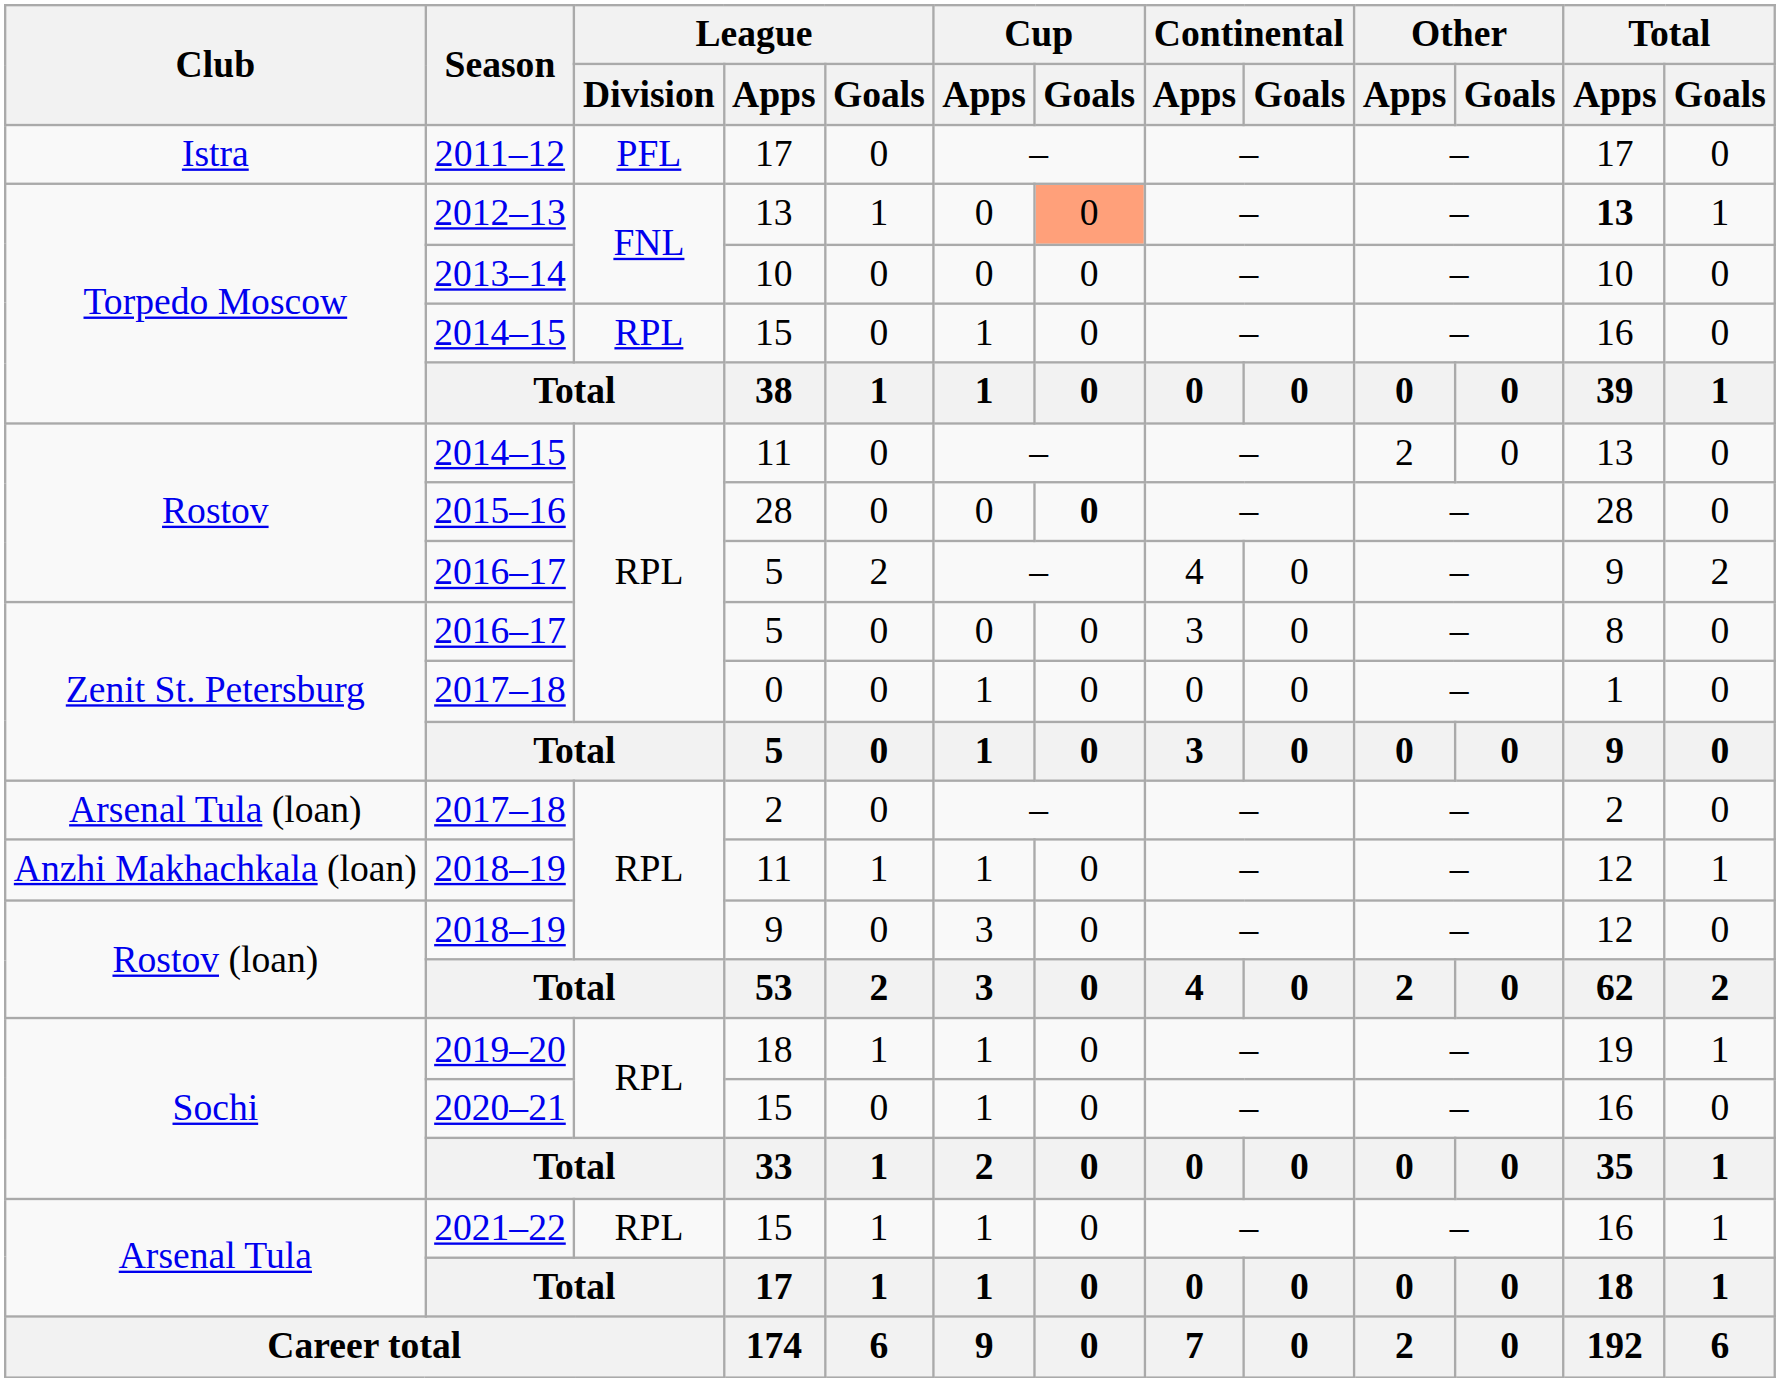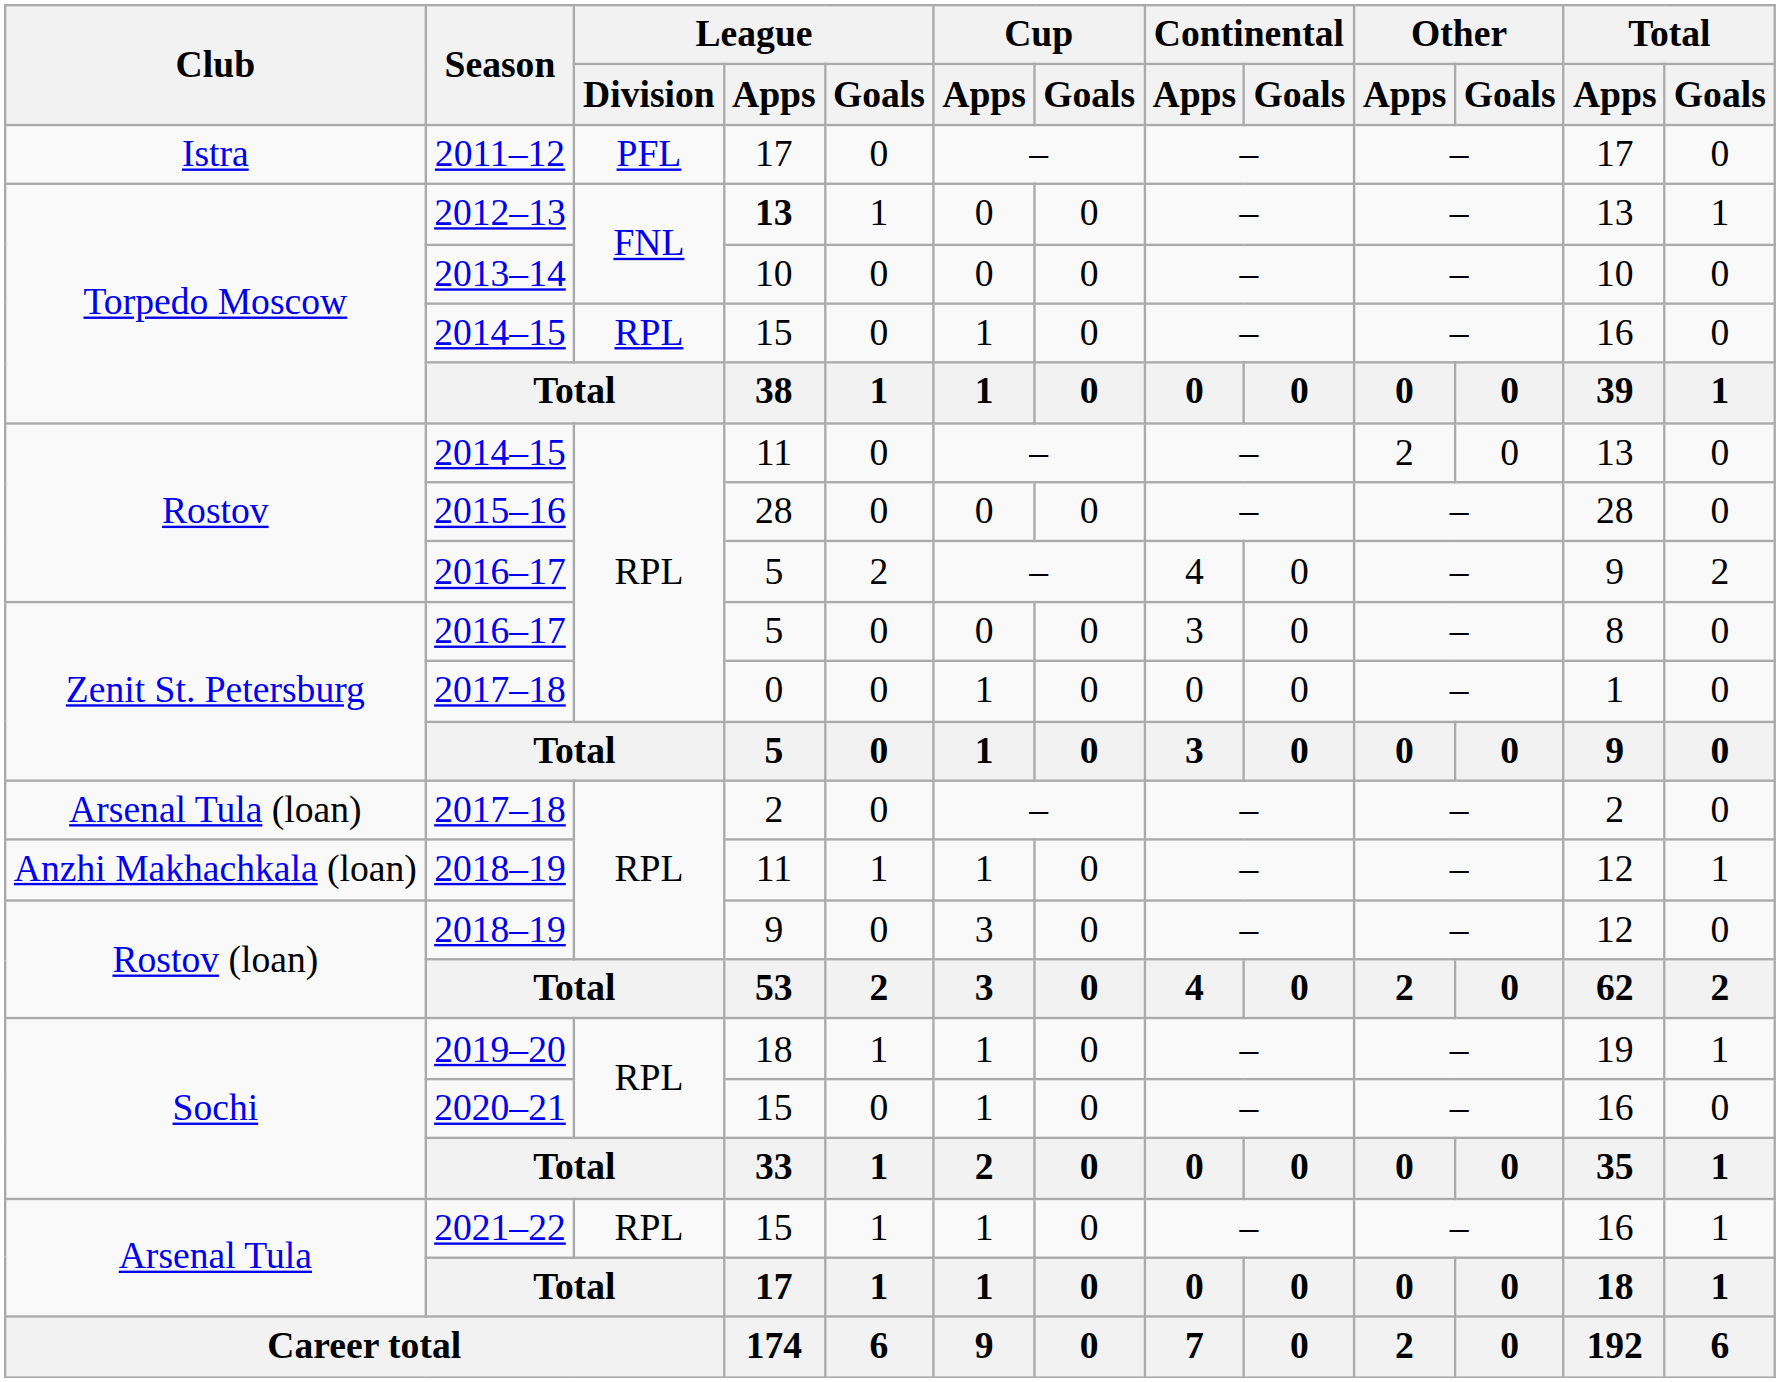(774, 213) normal -> (774, 213) bold
(1089, 213) lightsalmon background -> (1089, 213) no background
(1615, 213) bold -> (1615, 213) normal
(1089, 511) bold -> (1089, 511) normal
